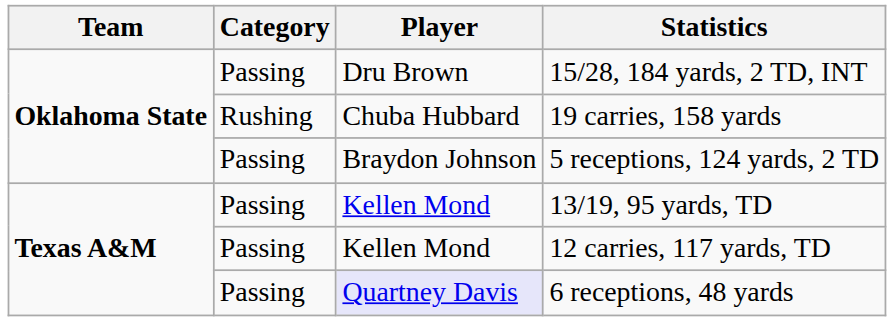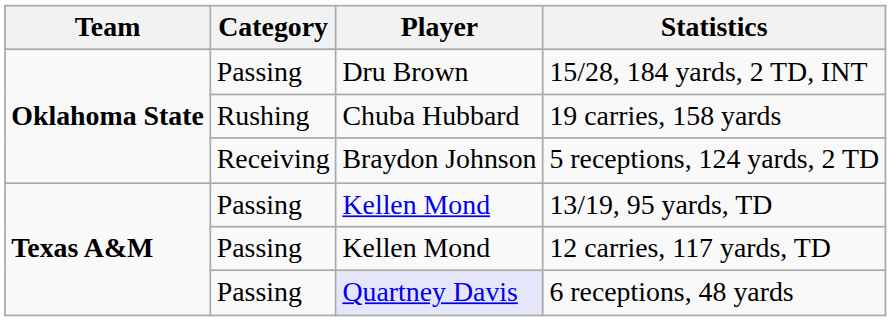(262, 159) Passing -> (273, 159) Receiving
